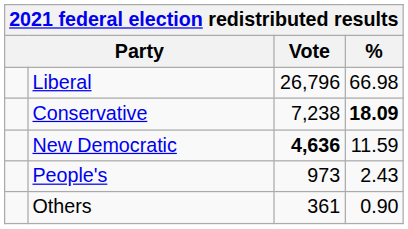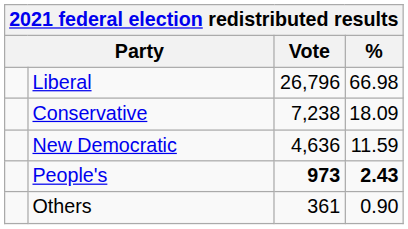(374, 113) bold -> (374, 113) normal
(316, 144) bold -> (316, 144) normal
(324, 176) normal -> (324, 176) bold
(379, 176) normal -> (379, 176) bold
